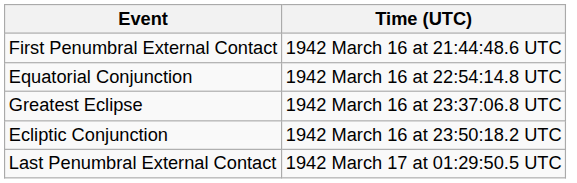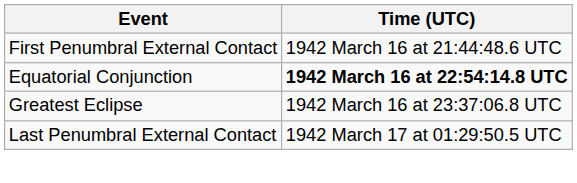(424, 76) normal -> (427, 76) bold
- row: (88, 134)
